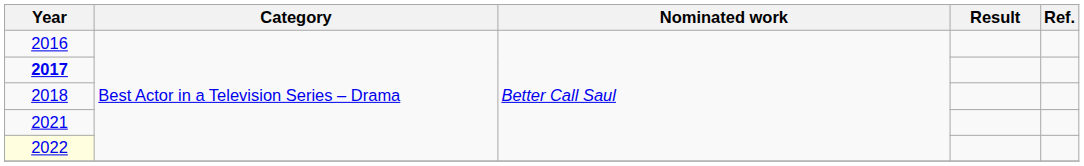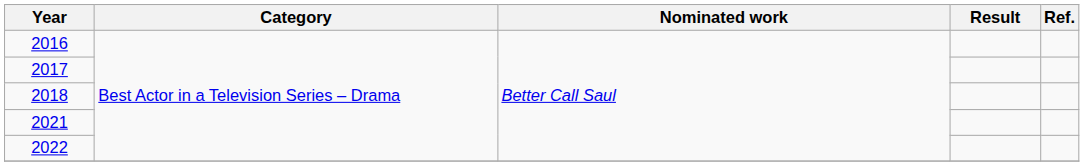(50, 69) bold -> (50, 69) normal
(50, 148) lightyellow background -> (50, 148) no background
